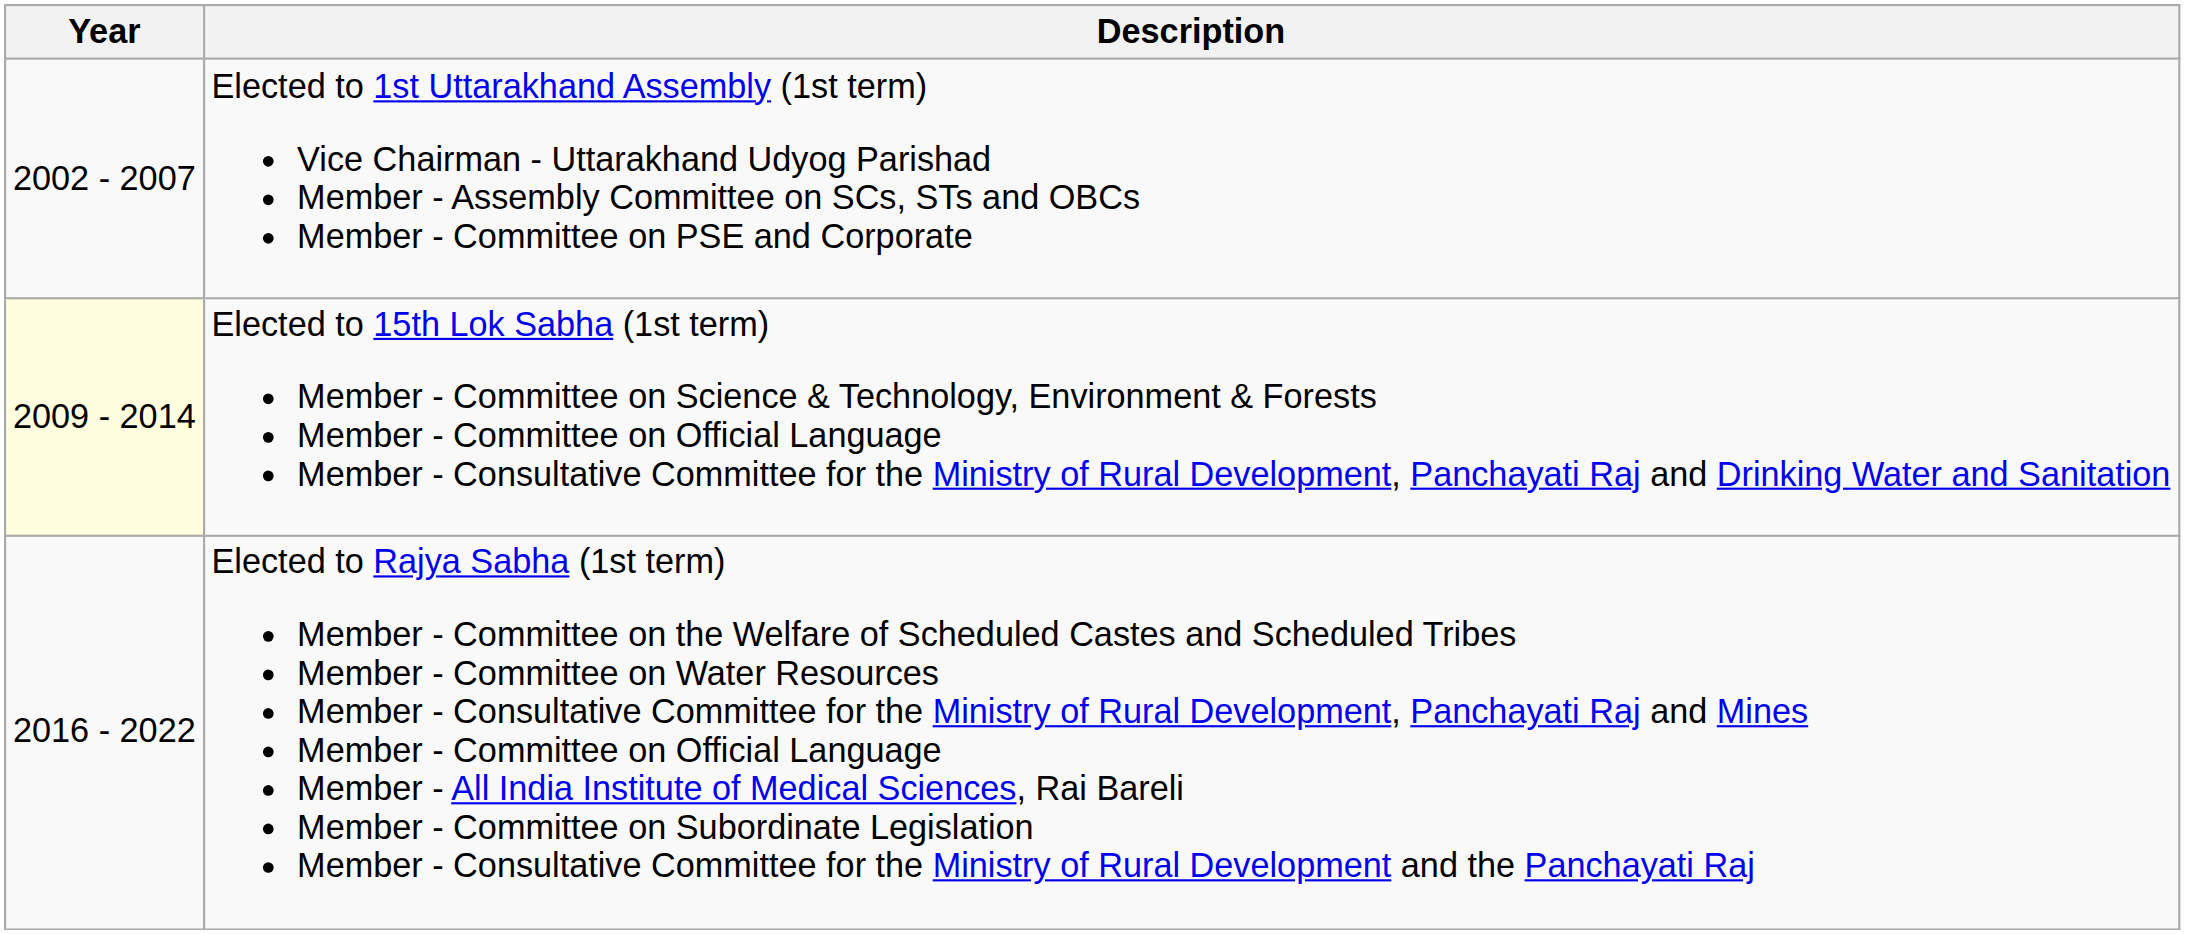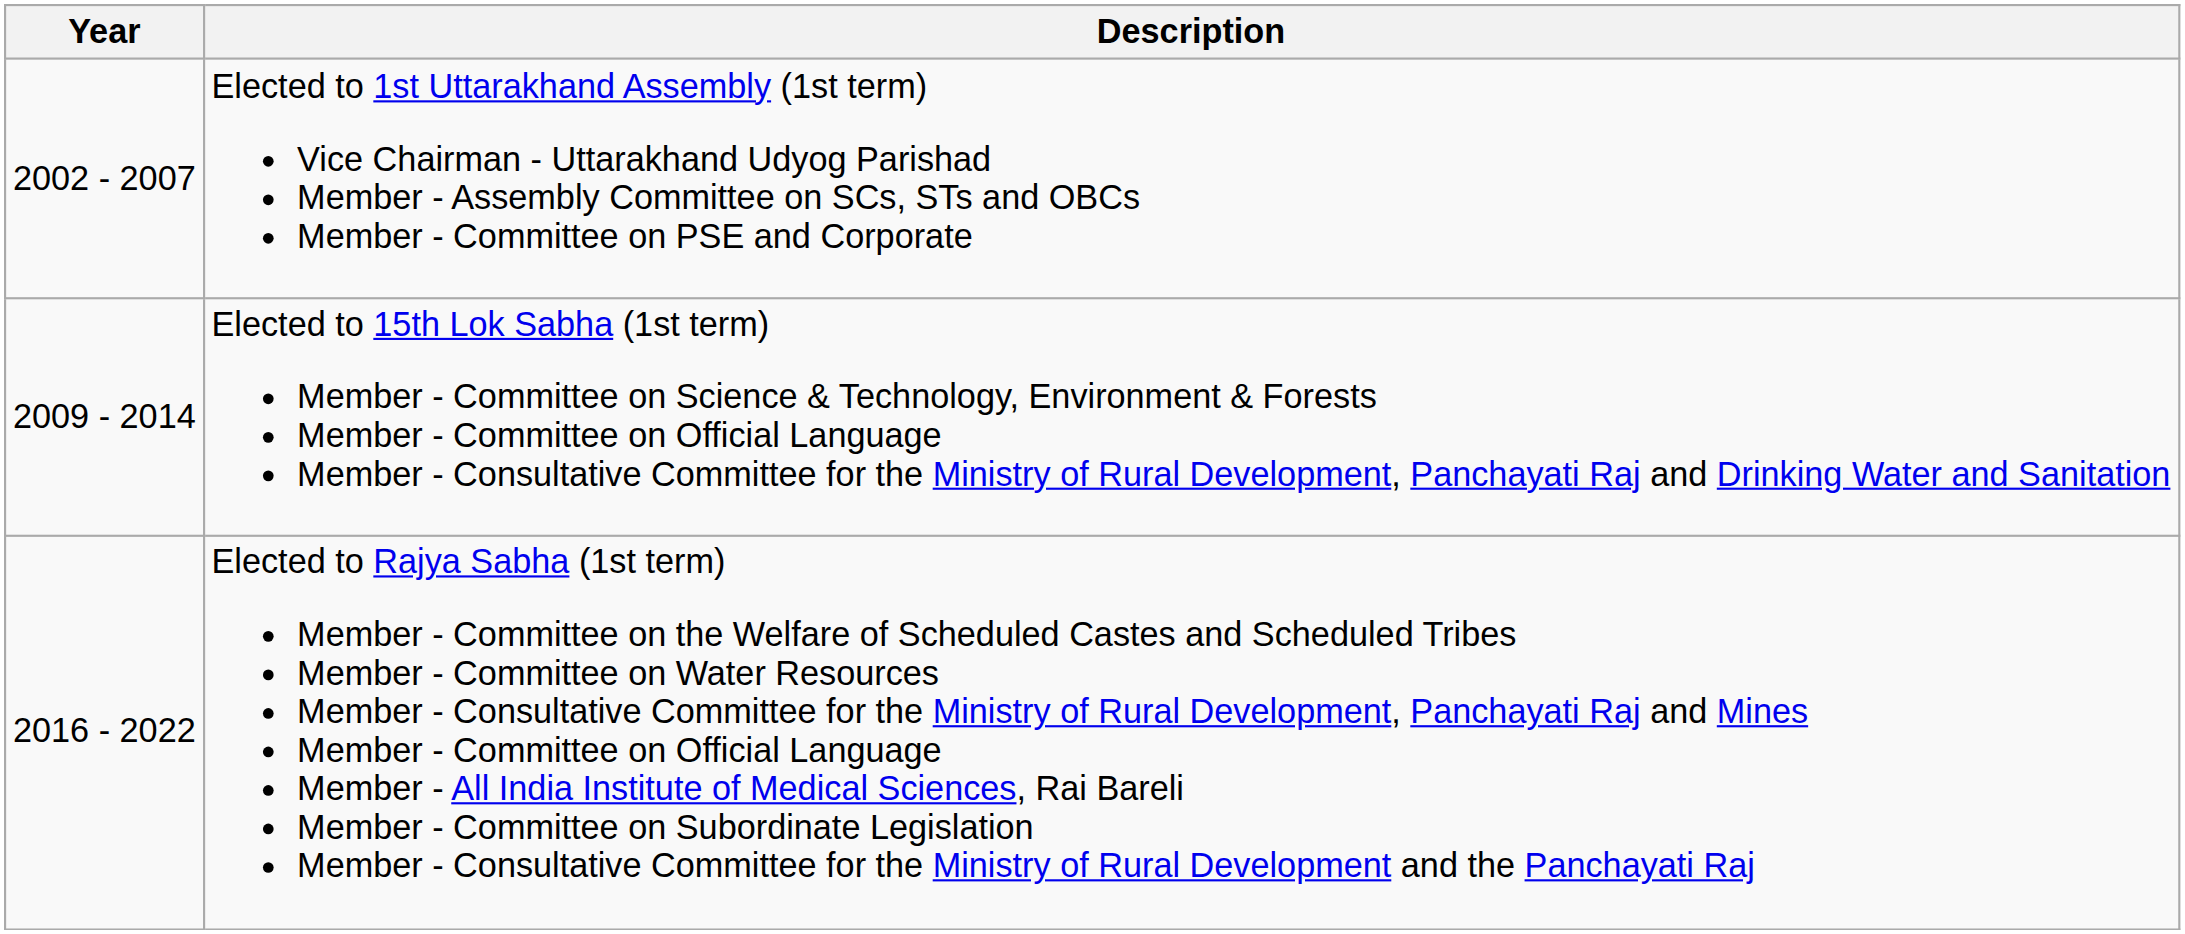(104, 416) lightyellow background -> (104, 416) no background
